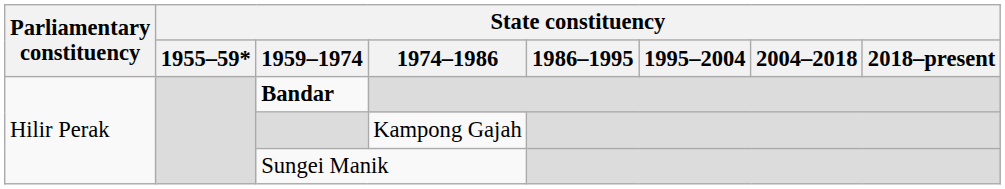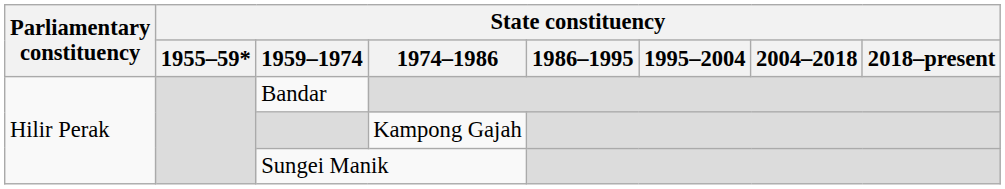(298, 93) bold -> (294, 93) normal
